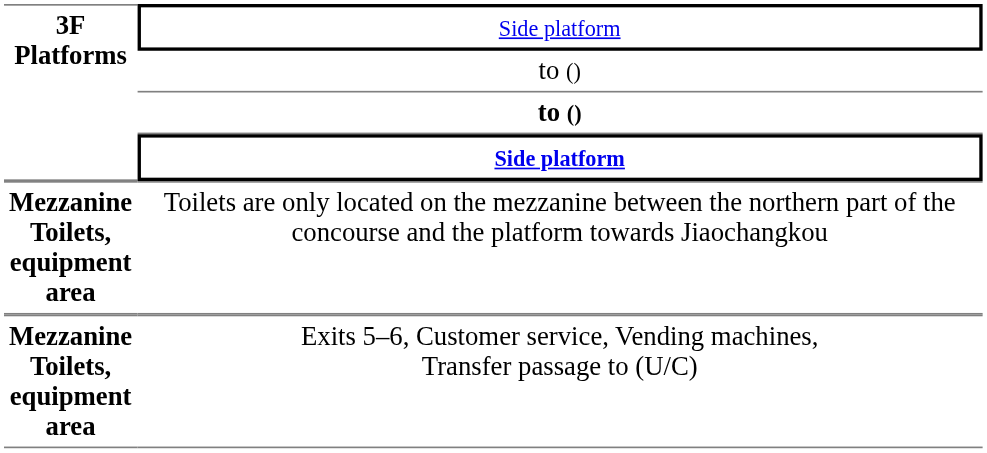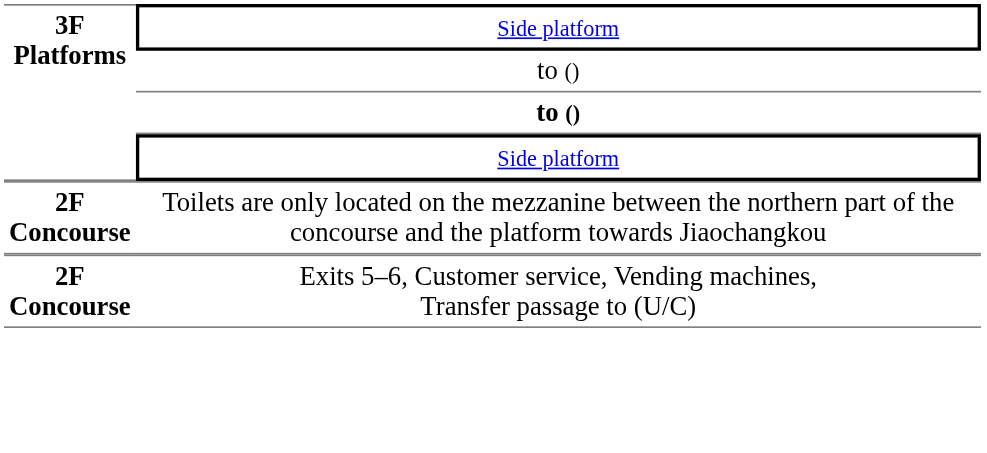(560, 157) bold -> (558, 158) normal
(71, 247) Mezzanine Toilets, equipment area -> (70, 217) 2F Concourse
(71, 381) Mezzanine Toilets, equipment area -> (70, 290) 2F Concourse
